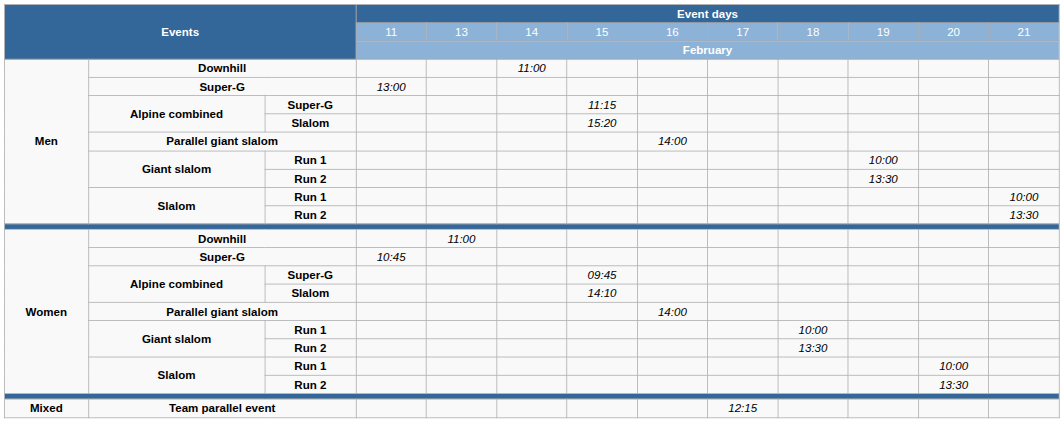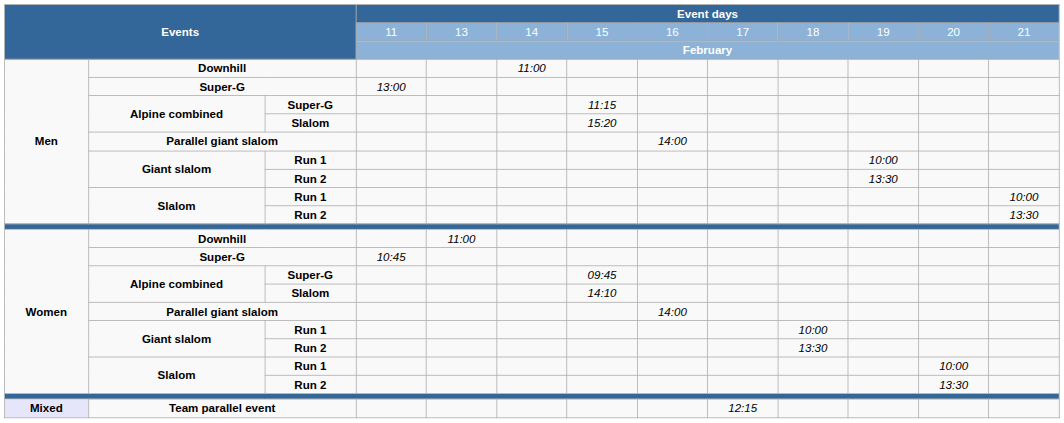(46, 408) no background -> (46, 408) lavender background
